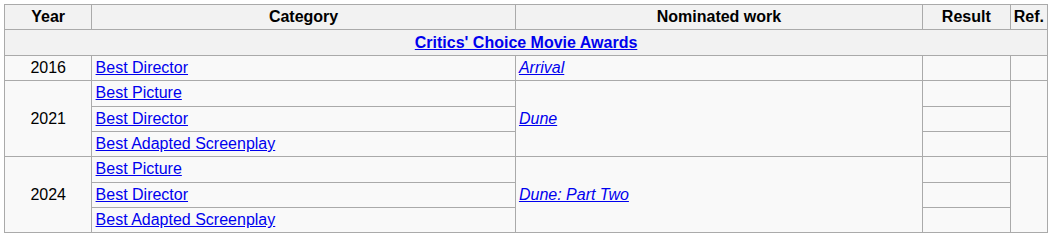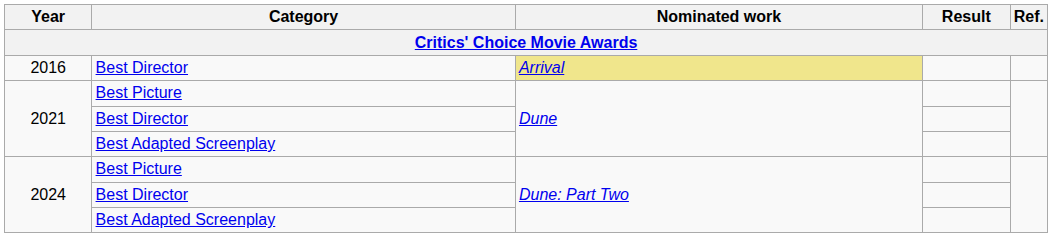(542, 67) no background -> (542, 67) khaki background
